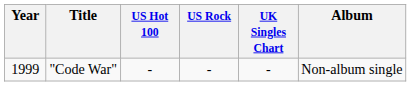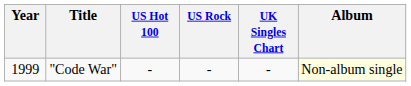(352, 69) no background -> (352, 69) lightyellow background
